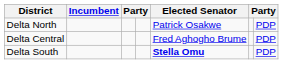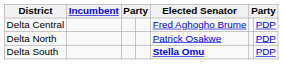rows swapped: (32, 25) <-> (35, 38)
